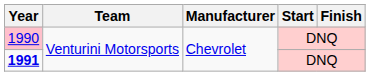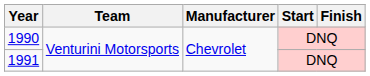(23, 38) pink background -> (23, 38) no background
(23, 61) bold -> (23, 61) normal
